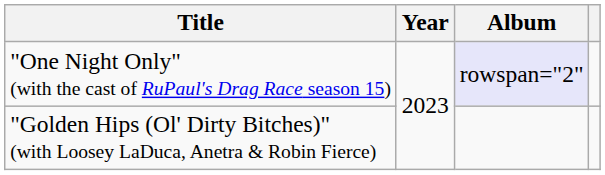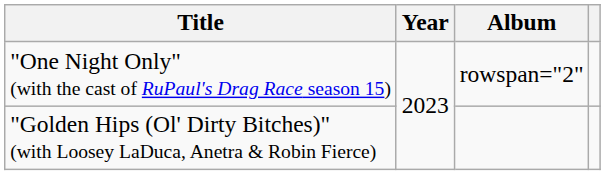(522, 73) lavender background -> (522, 73) no background
